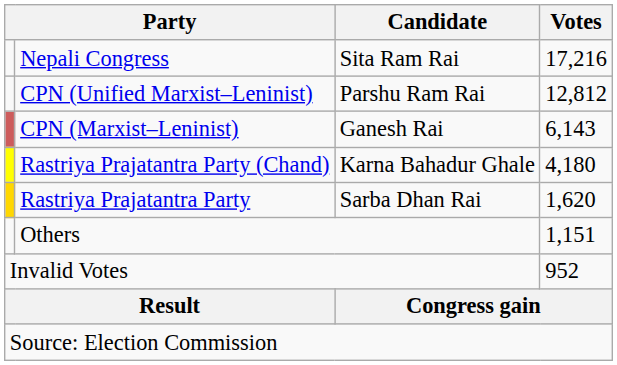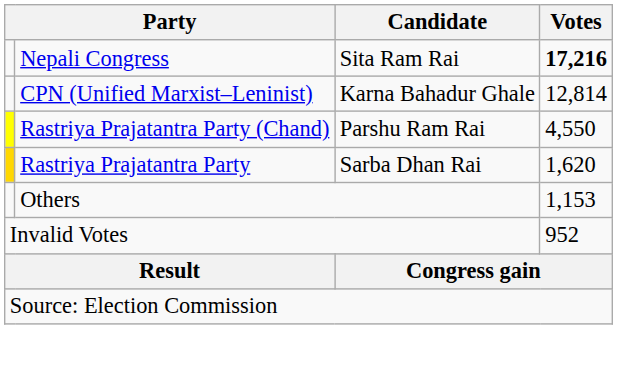(576, 57) normal -> (576, 57) bold
(412, 93) Parshu Ram Rai -> (437, 93) Karna Bahadur Ghale
(576, 93) 12,812 -> (576, 93) 12,814
- row: (129, 128)
(437, 164) Karna Bahadur Ghale -> (412, 128) Parshu Ram Rai
(570, 164) 4,180 -> (570, 128) 4,550
(570, 235) 1,151 -> (570, 199) 1,153
